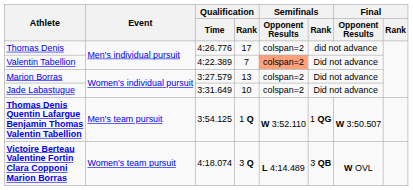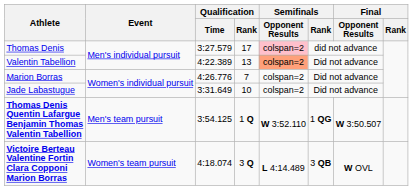(215, 48) 4:26.776 -> (215, 48) 3:27.579
(283, 48) no background -> (283, 48) pink background
(246, 63) 7 -> (246, 63) 13
(215, 77) 3:27.579 -> (215, 77) 4:26.776
(246, 77) 13 -> (246, 77) 7
